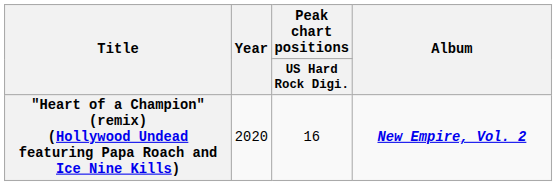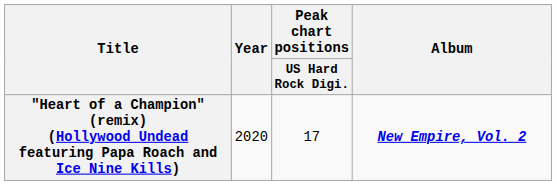(312, 137) 16 -> (312, 137) 17
